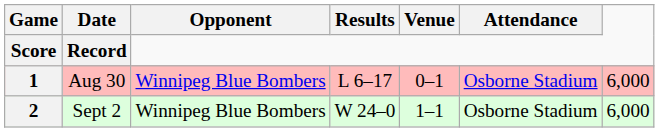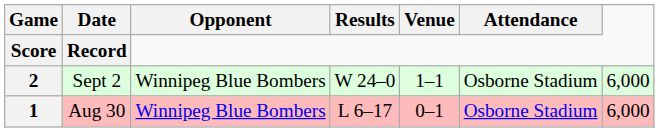rows swapped: (34, 80) <-> (34, 111)
